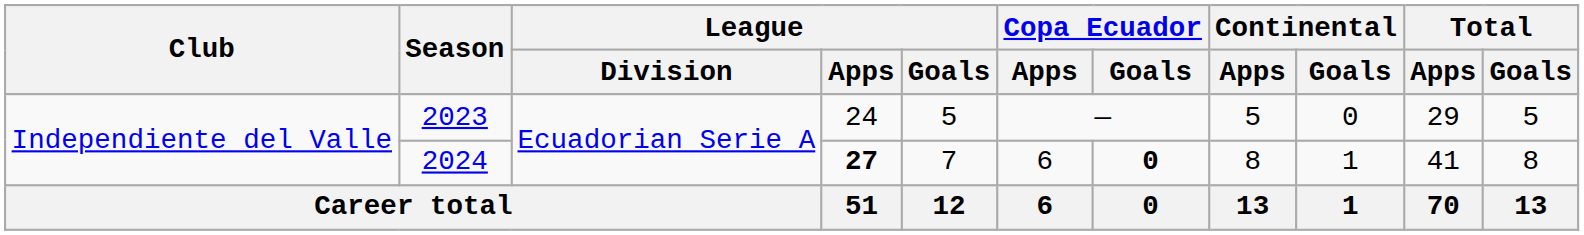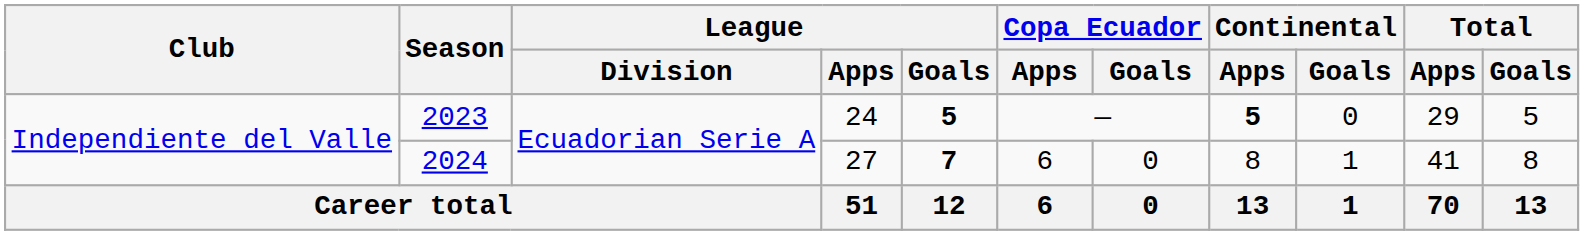(949, 117) normal -> (949, 117) bold
(1253, 117) normal -> (1253, 117) bold
(861, 162) bold -> (861, 162) normal
(949, 162) normal -> (949, 162) bold
(1151, 162) bold -> (1151, 162) normal
